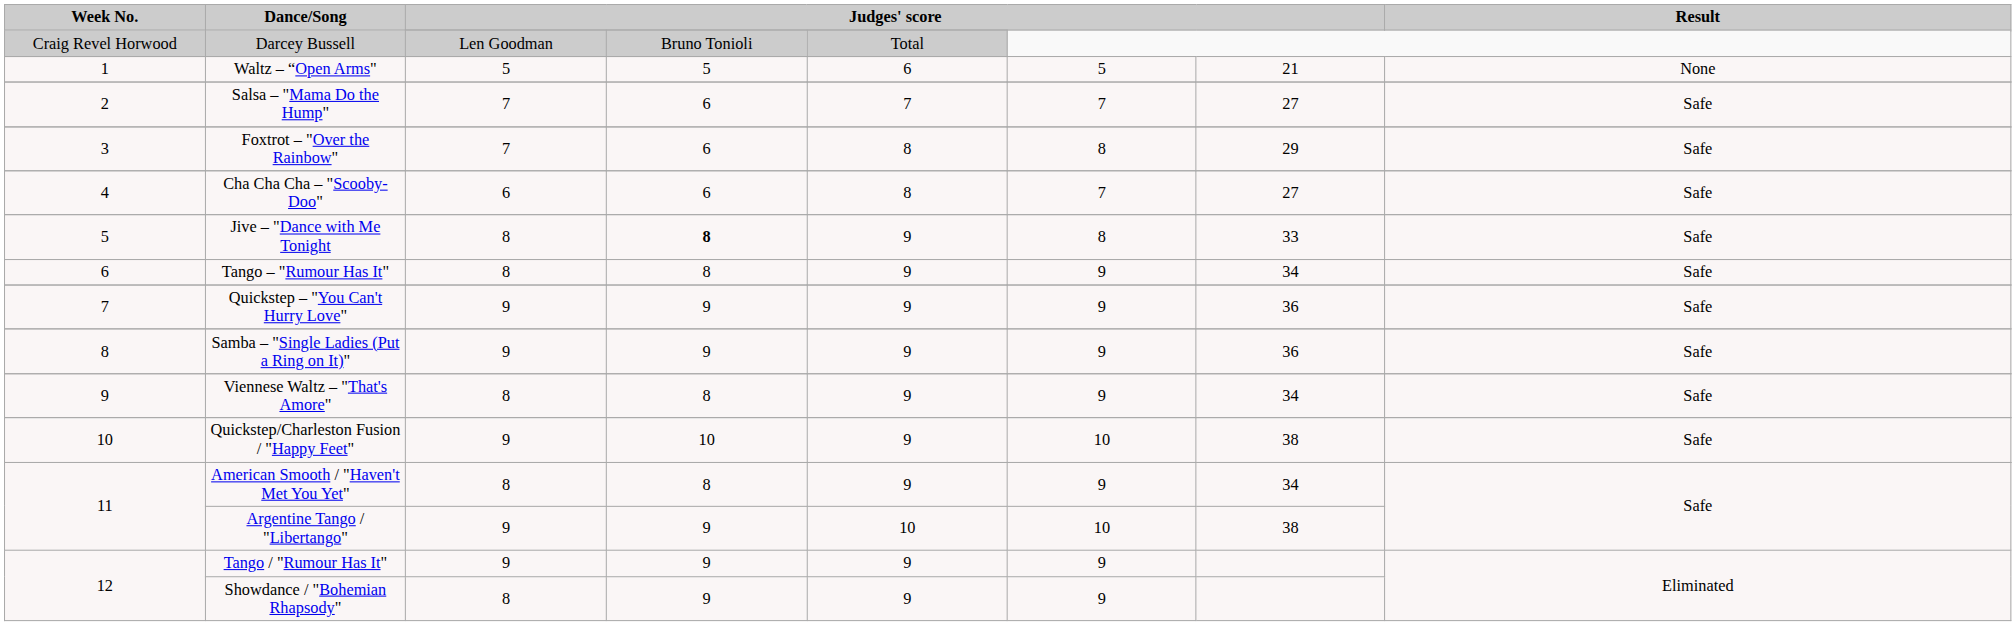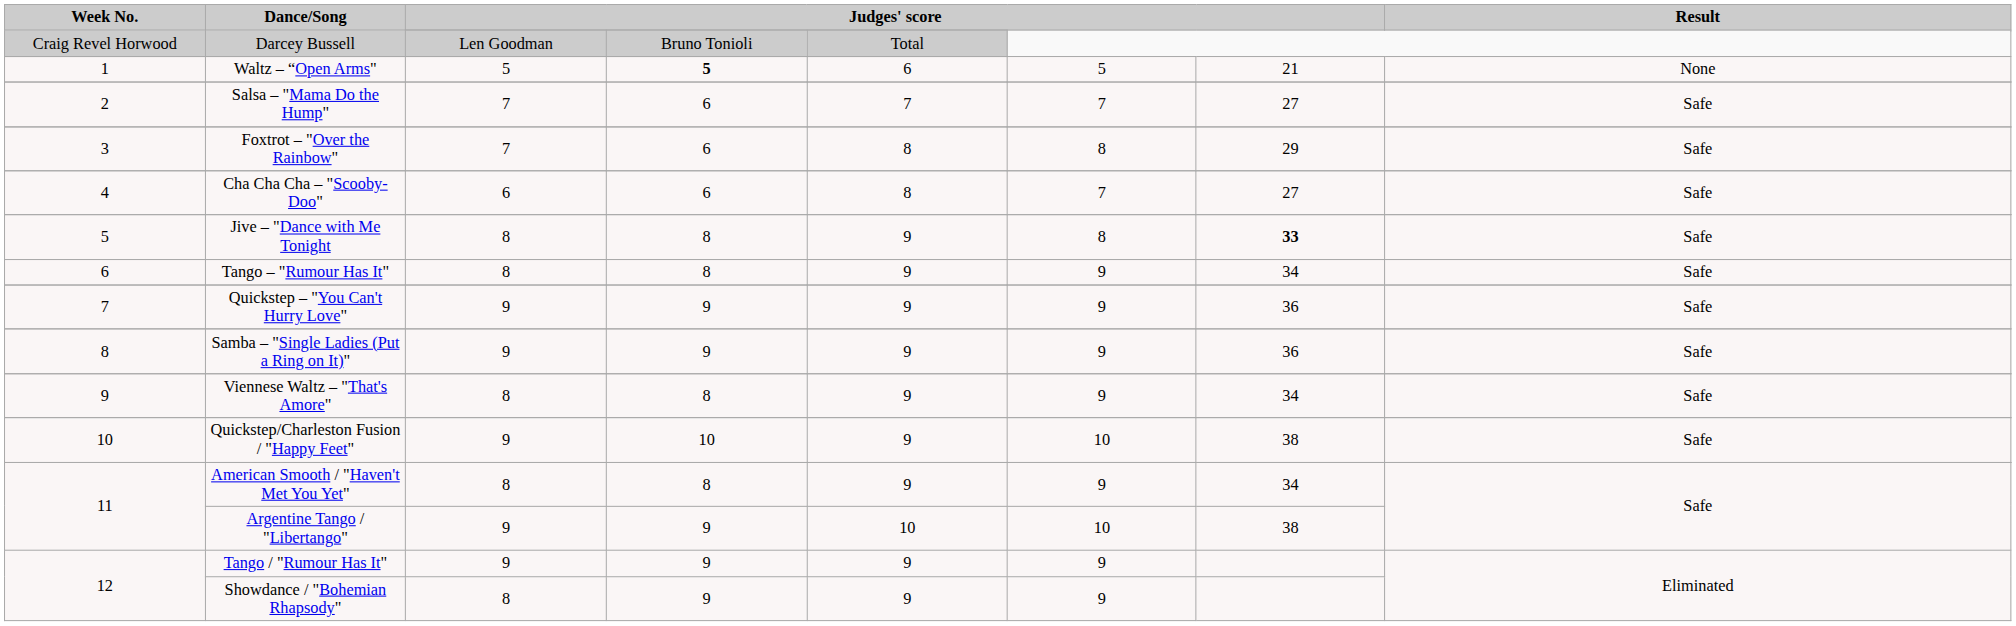(707, 69) normal -> (707, 69) bold
(707, 236) bold -> (707, 236) normal
(1291, 236) normal -> (1291, 236) bold
